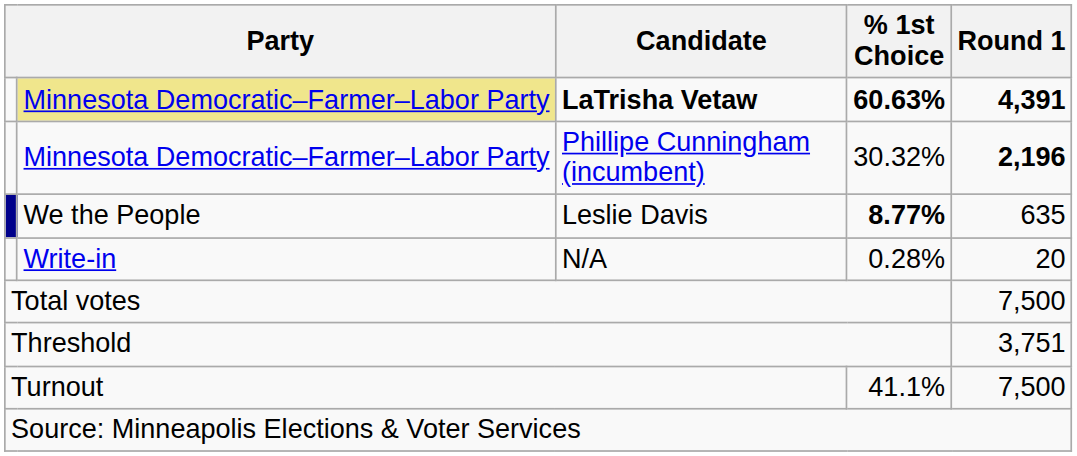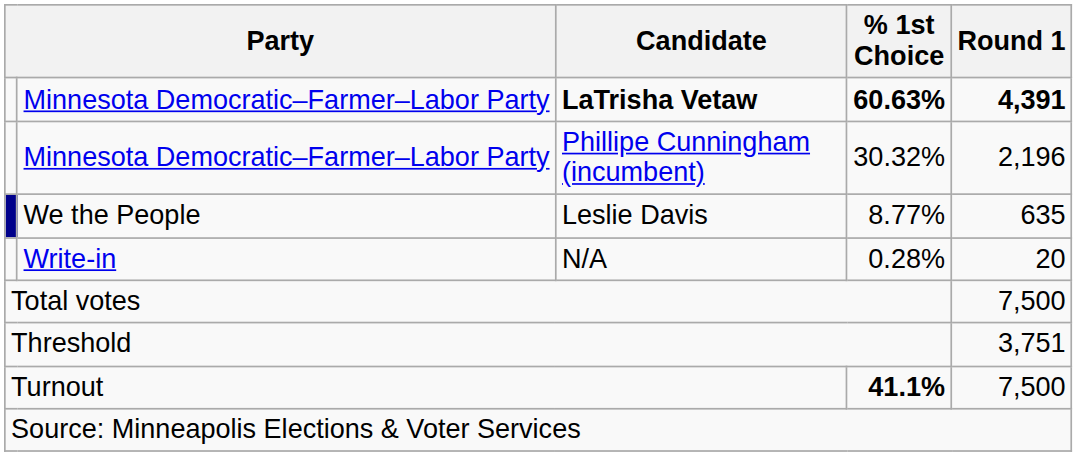(287, 99) khaki background -> (287, 99) no background
(1032, 157) bold -> (1032, 157) normal
(907, 215) bold -> (907, 215) normal
(907, 386) normal -> (907, 386) bold
